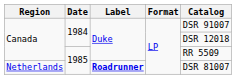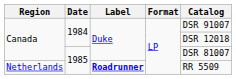(201, 53) RR 5509 -> (206, 53) DSR 81007
(206, 67) DSR 81007 -> (201, 67) RR 5509
